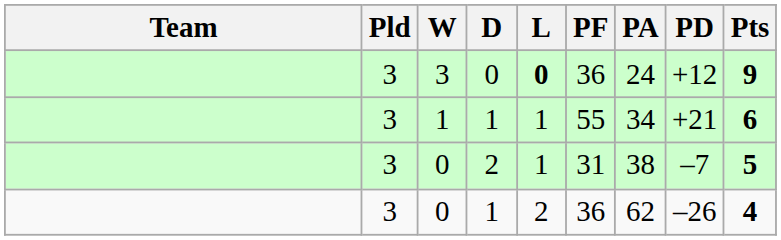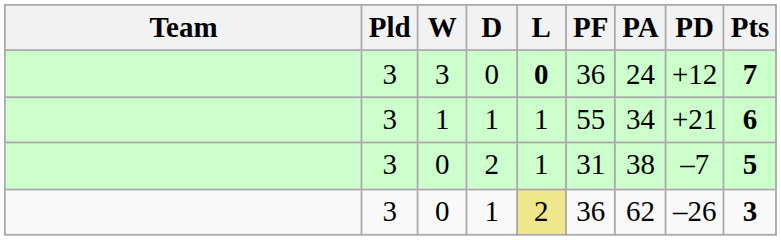(750, 73) 9 -> (750, 73) 7
(541, 211) no background -> (541, 211) khaki background
(750, 211) 4 -> (750, 211) 3
